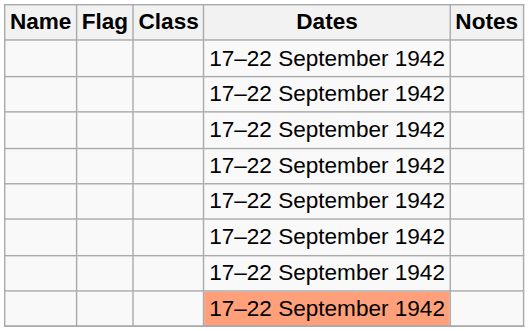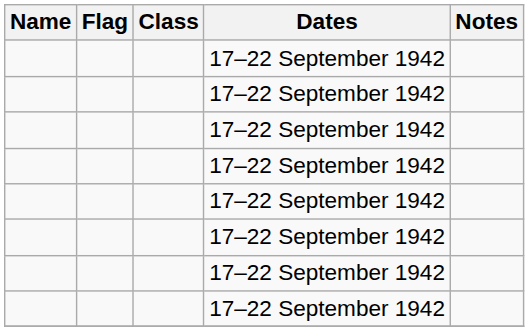(327, 308) lightsalmon background -> (327, 308) no background
